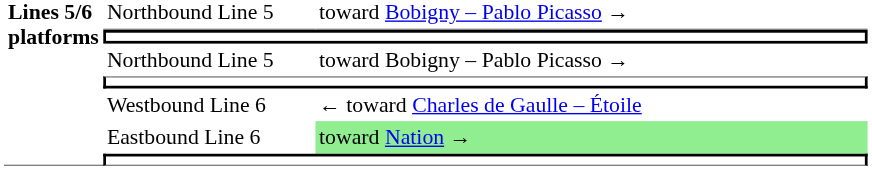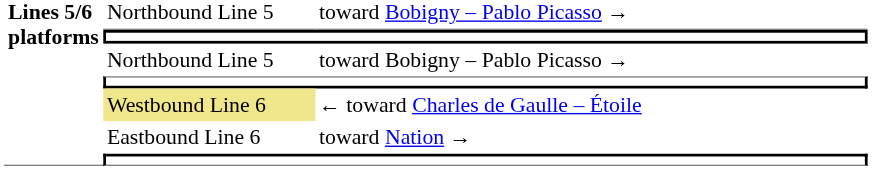(186, 104) no background -> (186, 104) khaki background
(395, 137) lightgreen background -> (395, 137) no background
